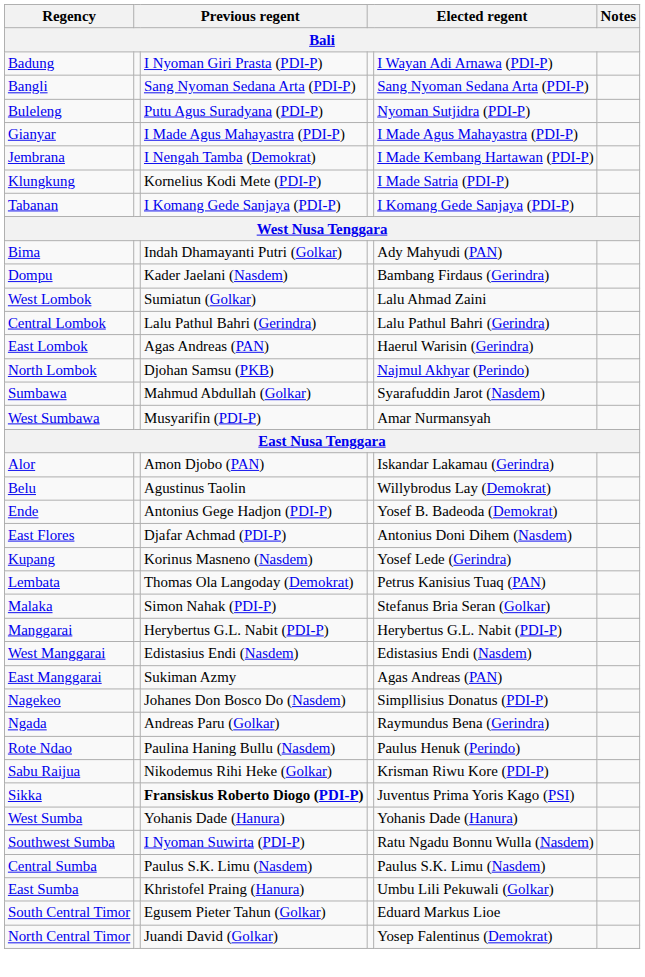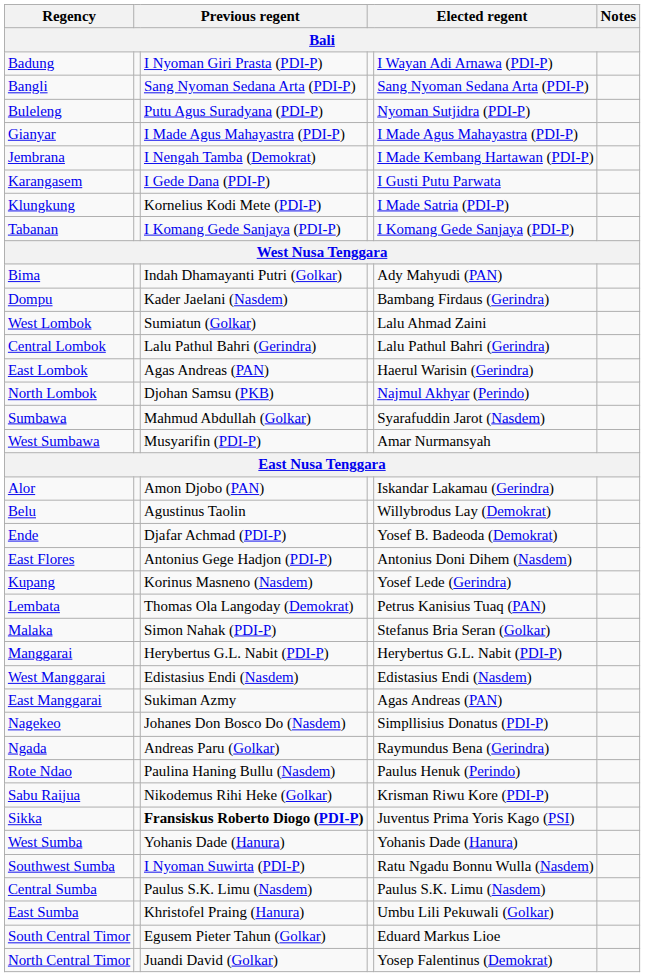+ row: (45, 181)
(238, 511) Antonius Gege Hadjon (PDI-P) -> (215, 535) Djafar Achmad (PDI-P)
(215, 535) Djafar Achmad (PDI-P) -> (238, 559) Antonius Gege Hadjon (PDI-P)
